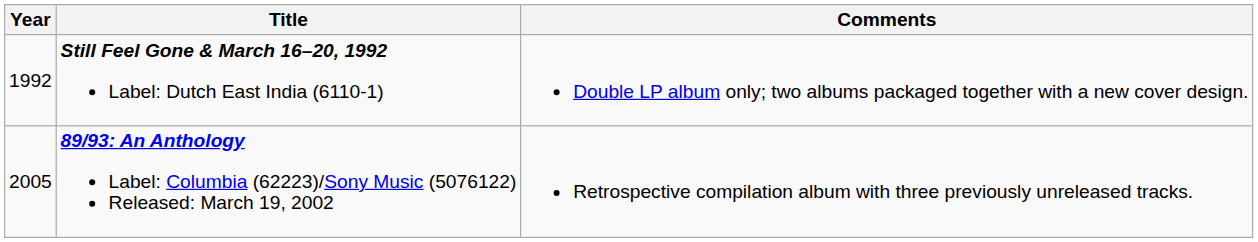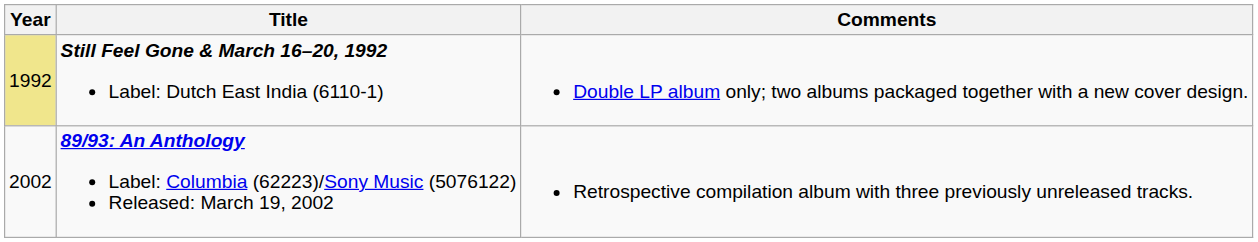(30, 80) no background -> (30, 80) khaki background
(30, 181) 2005 -> (30, 181) 2002
